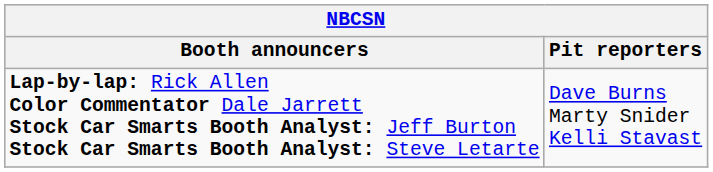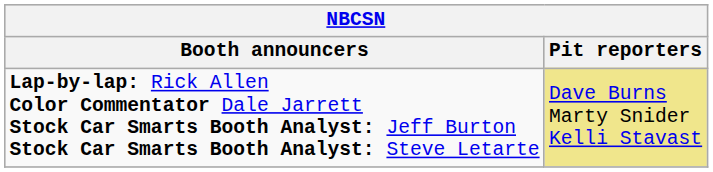(626, 118) no background -> (626, 118) khaki background
